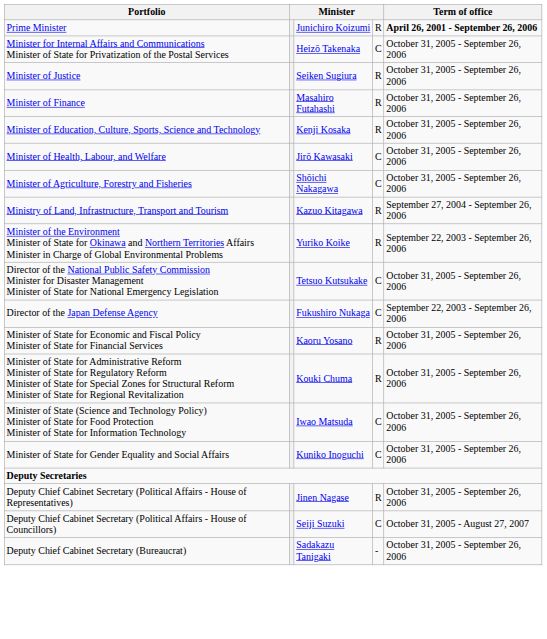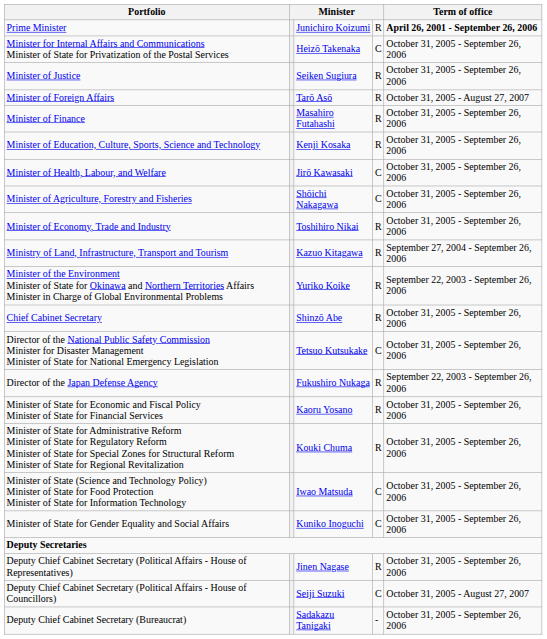+ row: (60, 97)
+ row: (89, 226)
+ row: (54, 318)
(378, 313) C -> (378, 383) R
